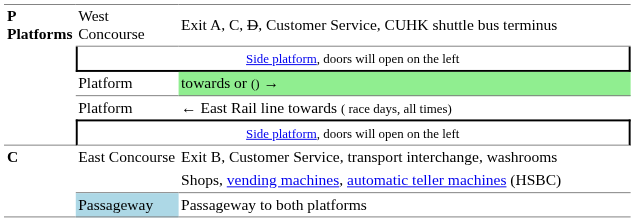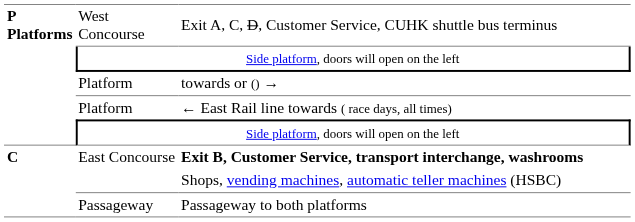(230, 83) lightgreen background -> (230, 83) no background
(369, 157) normal -> (382, 157) bold
(116, 204) lightblue background -> (116, 204) no background
